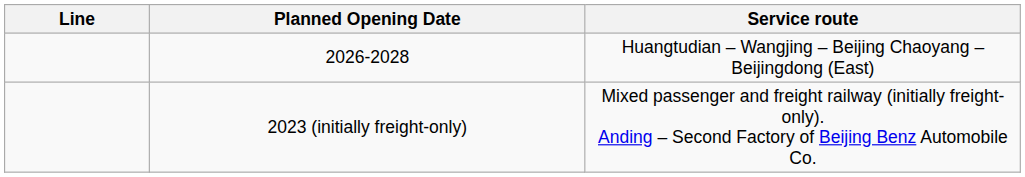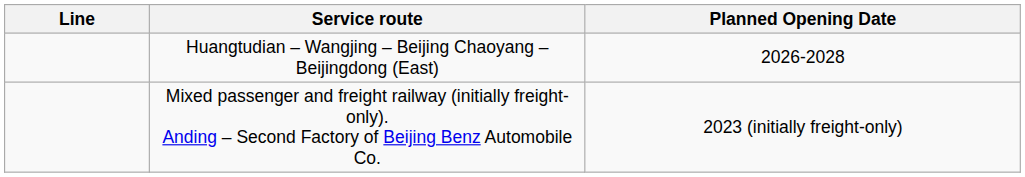columns swapped: (803, 19) <-> (367, 19)
